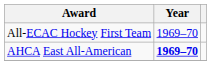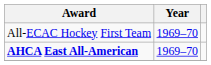(69, 51) normal -> (73, 51) bold
(177, 51) bold -> (177, 51) normal
